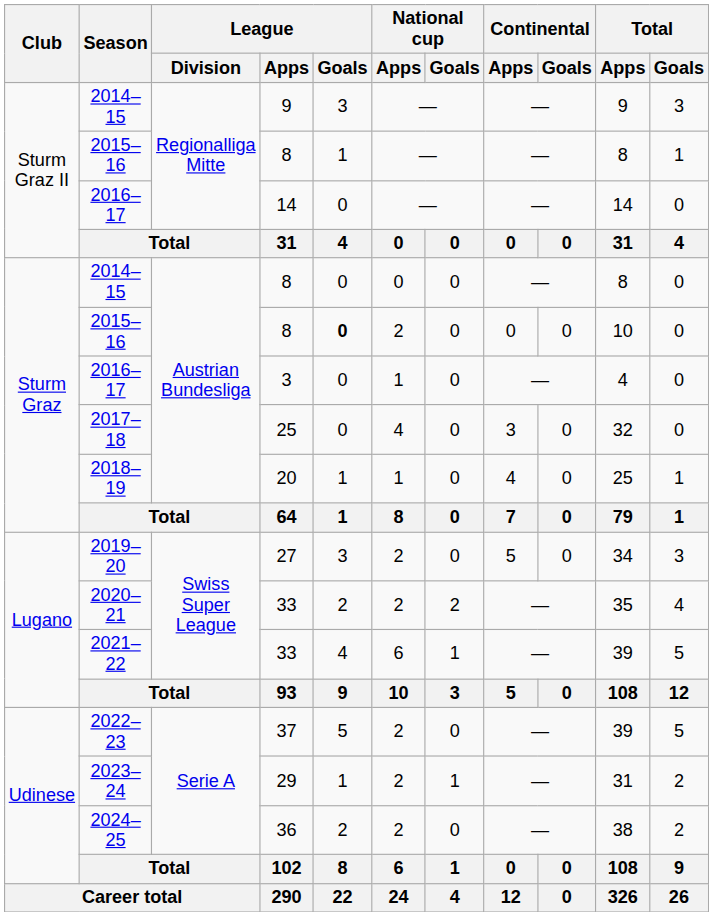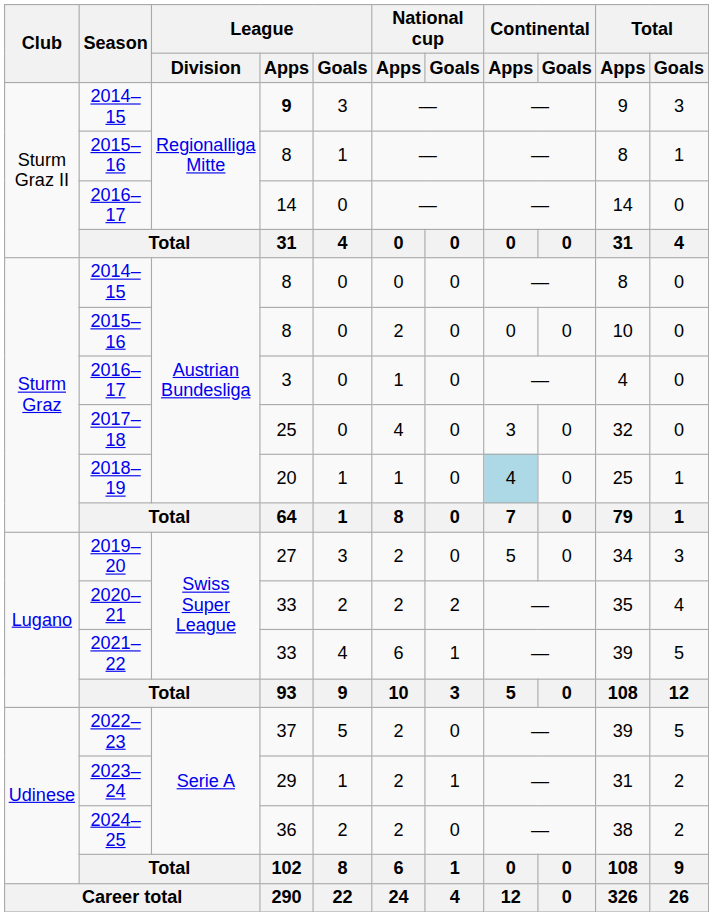(286, 106) normal -> (286, 106) bold
(343, 331) bold -> (343, 331) normal
(511, 478) no background -> (511, 478) lightblue background
